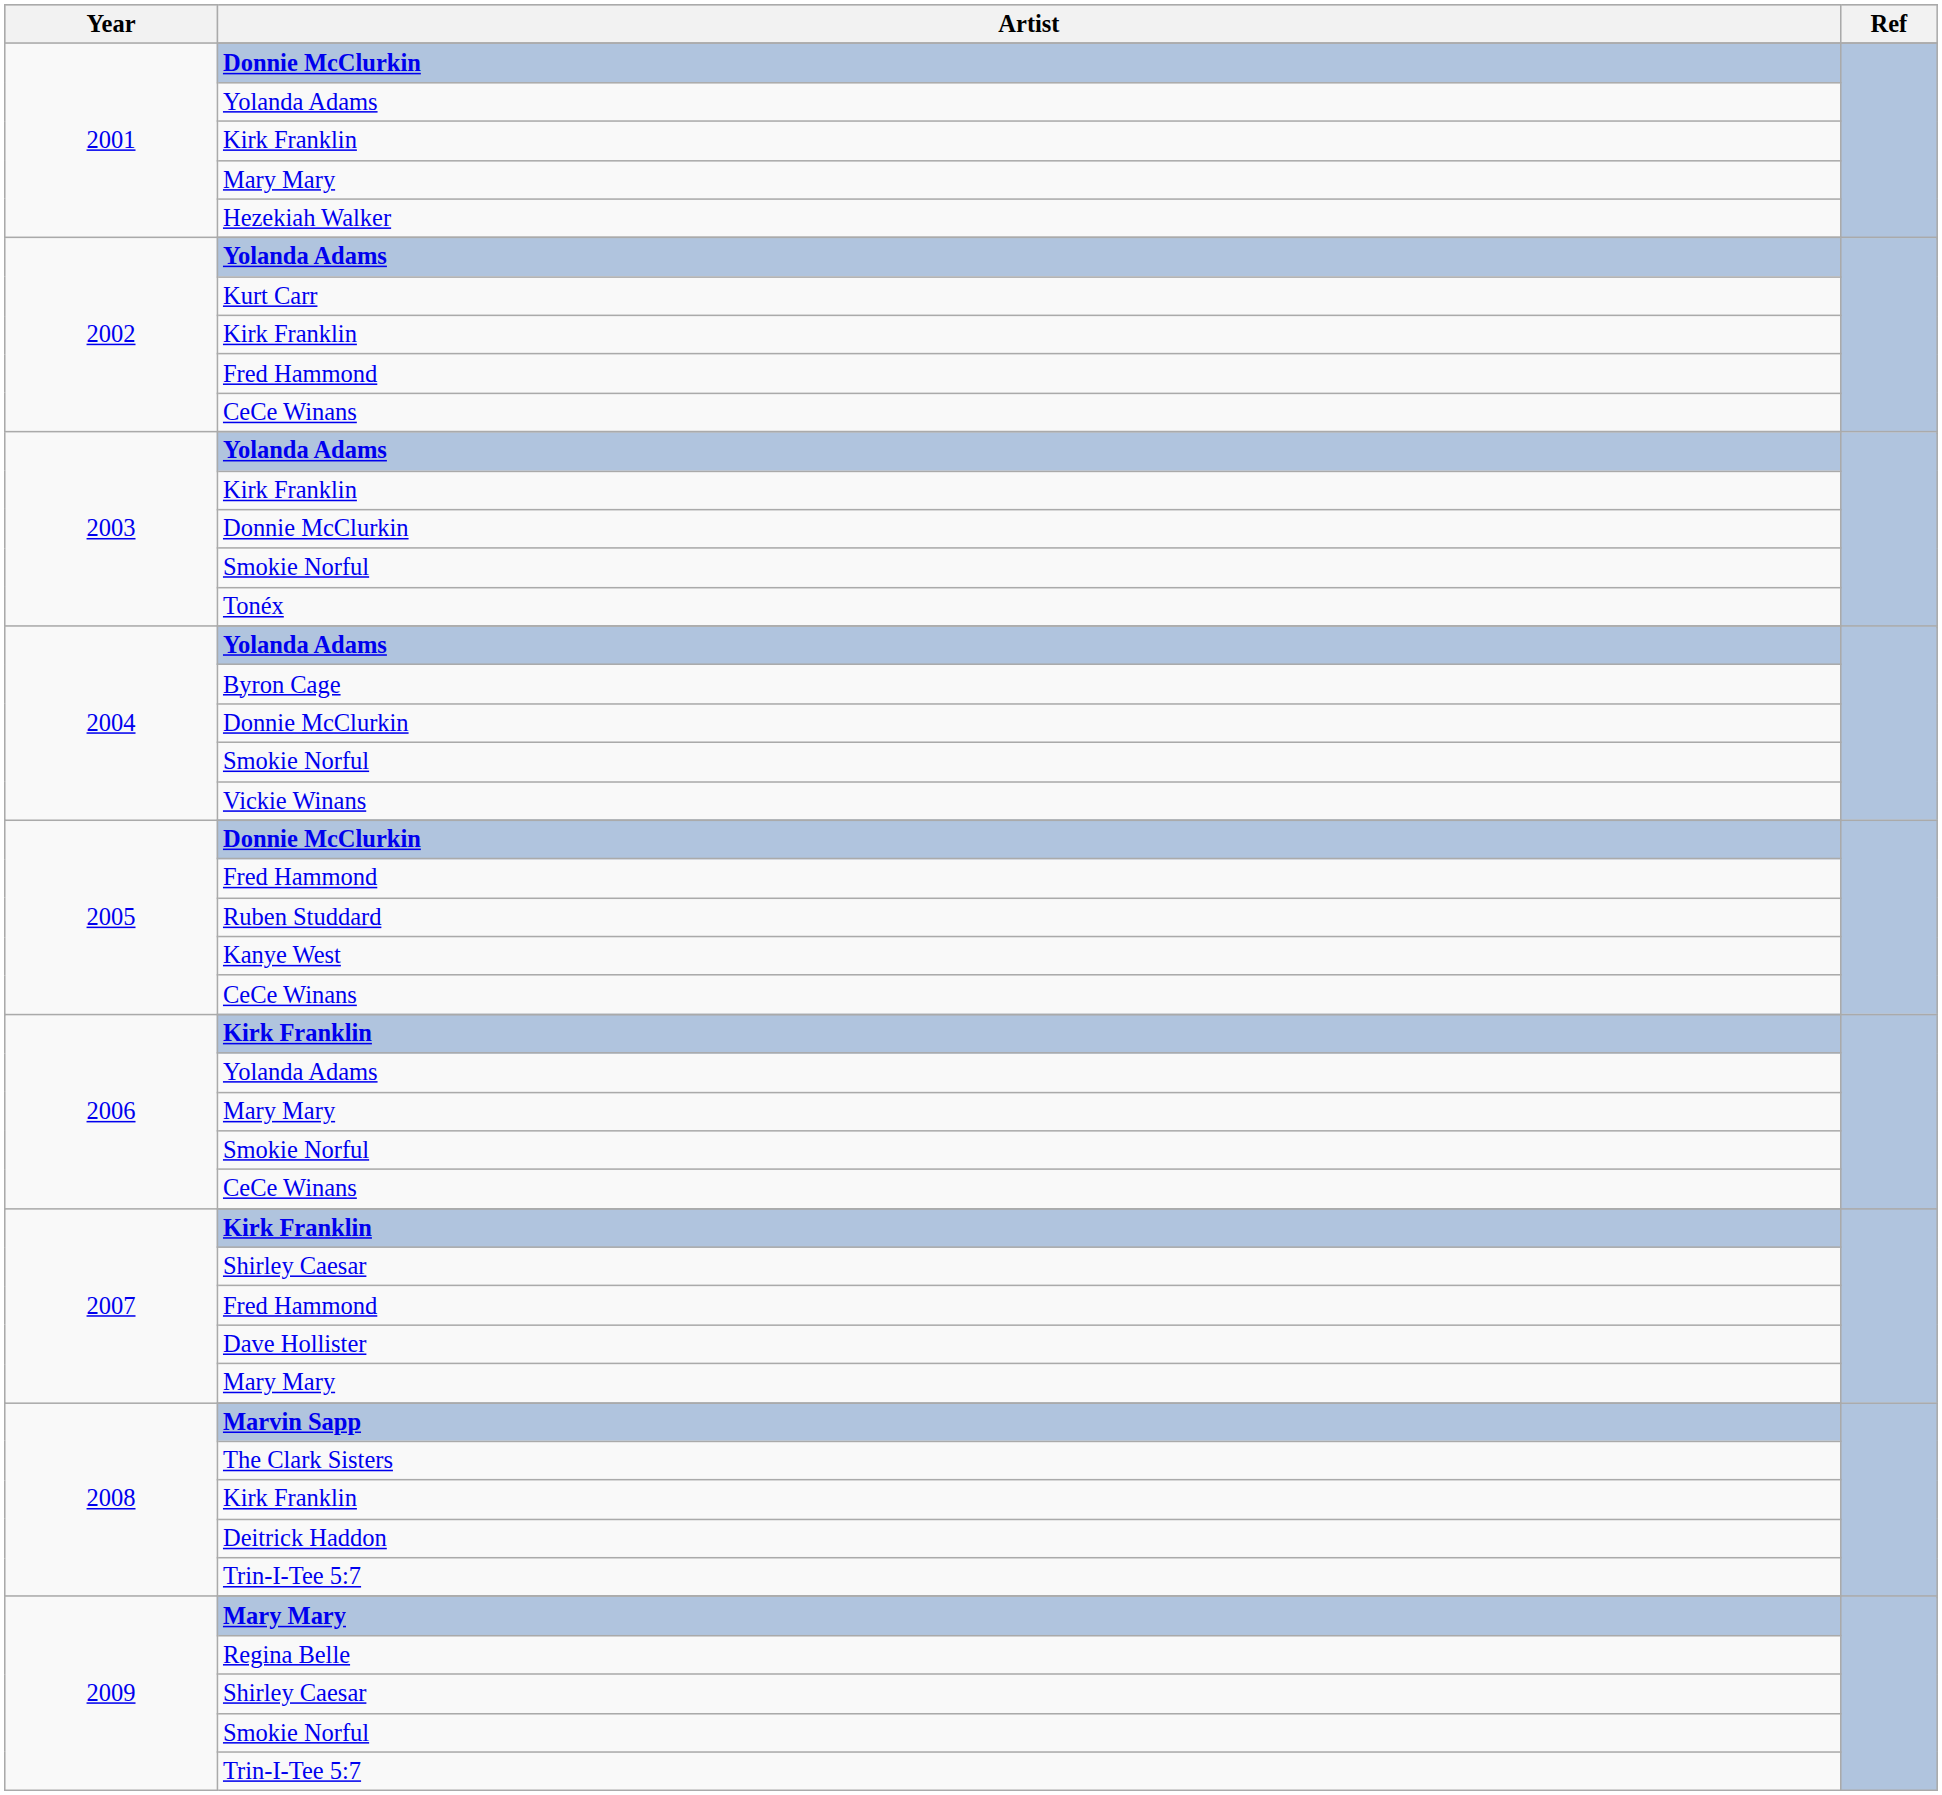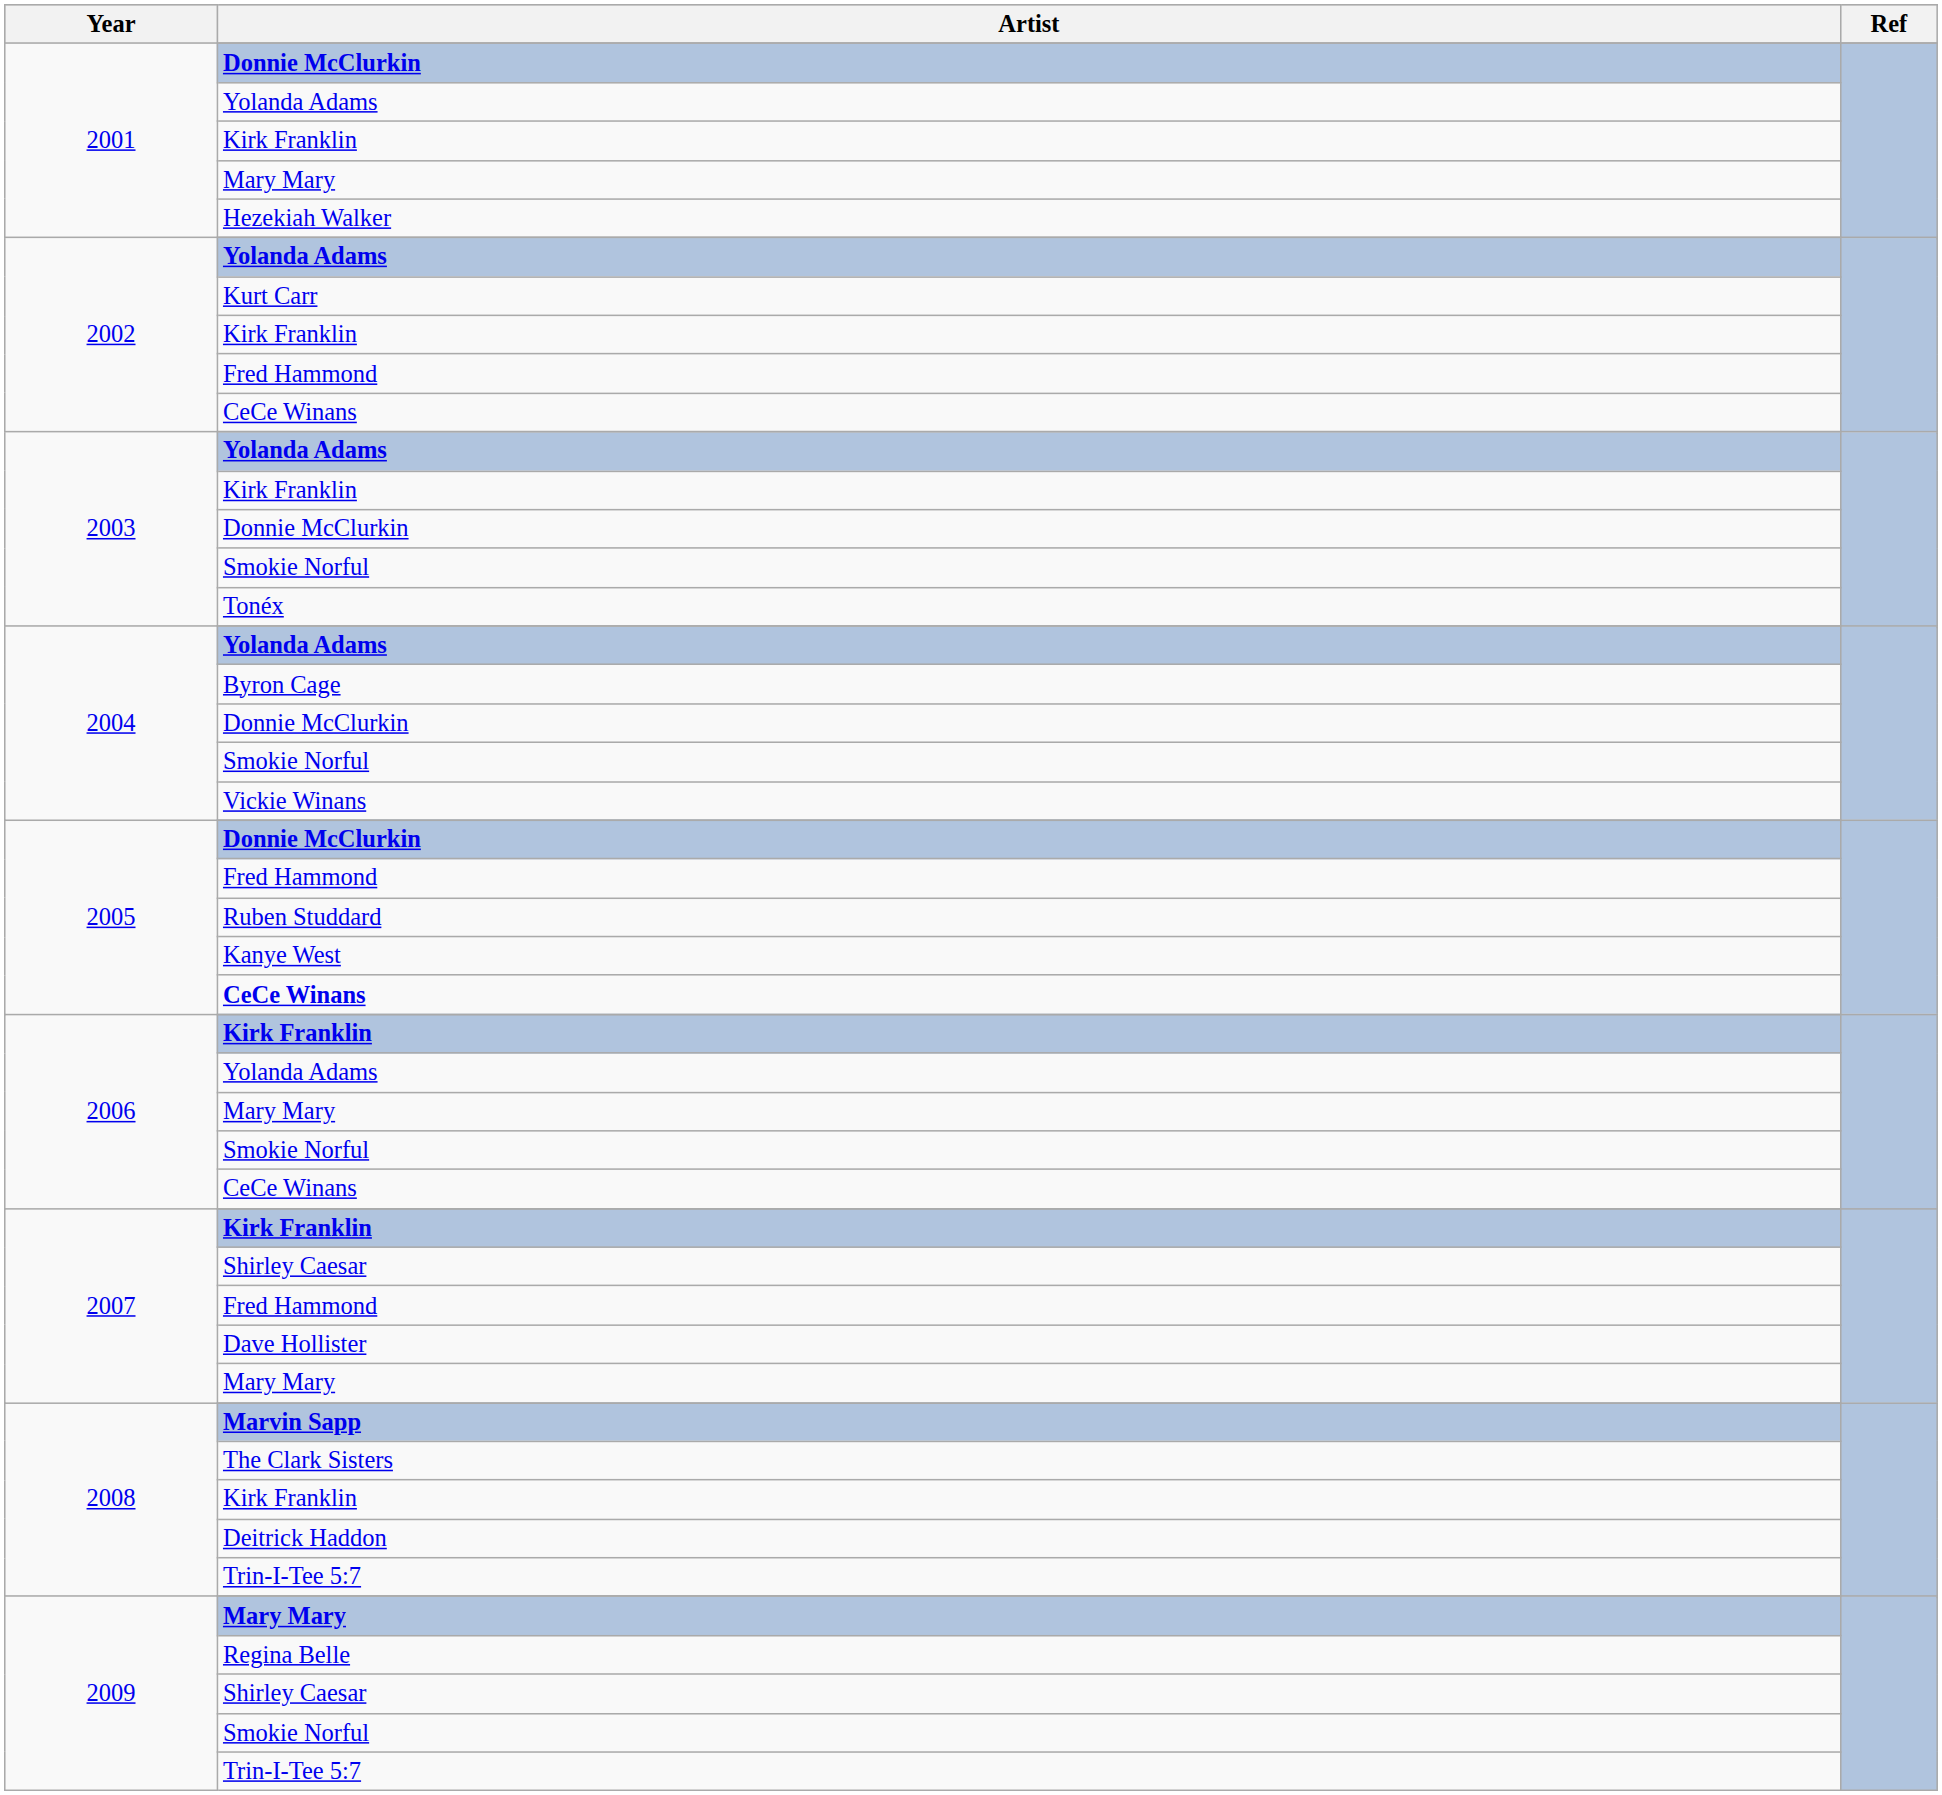(290, 994) normal -> (294, 994) bold
